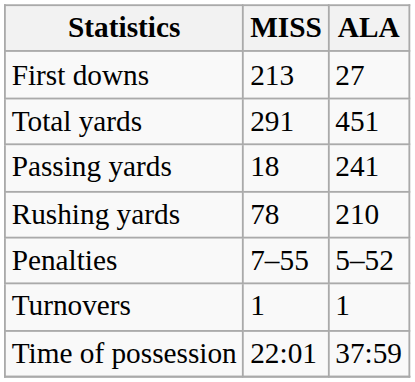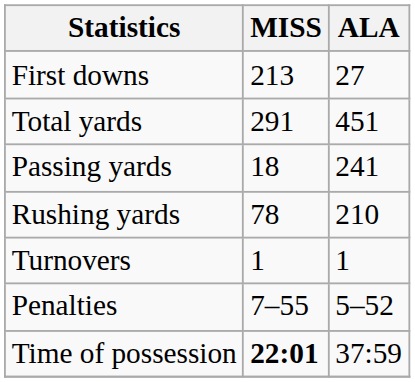rows swapped: (65, 260) <-> (71, 306)
(284, 353) normal -> (284, 353) bold
